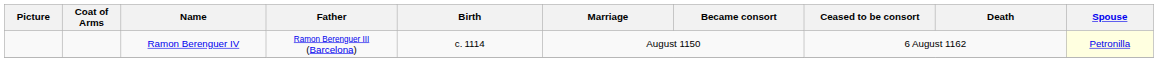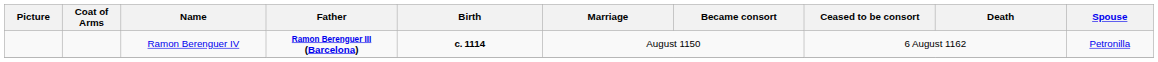(332, 44) normal -> (332, 44) bold
(470, 44) normal -> (470, 44) bold
(1110, 44) lightyellow background -> (1110, 44) no background
